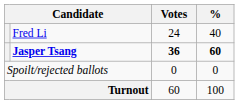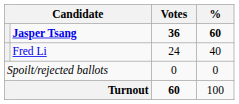rows swapped: (45, 52) <-> (30, 33)
(174, 90) normal -> (174, 90) bold
